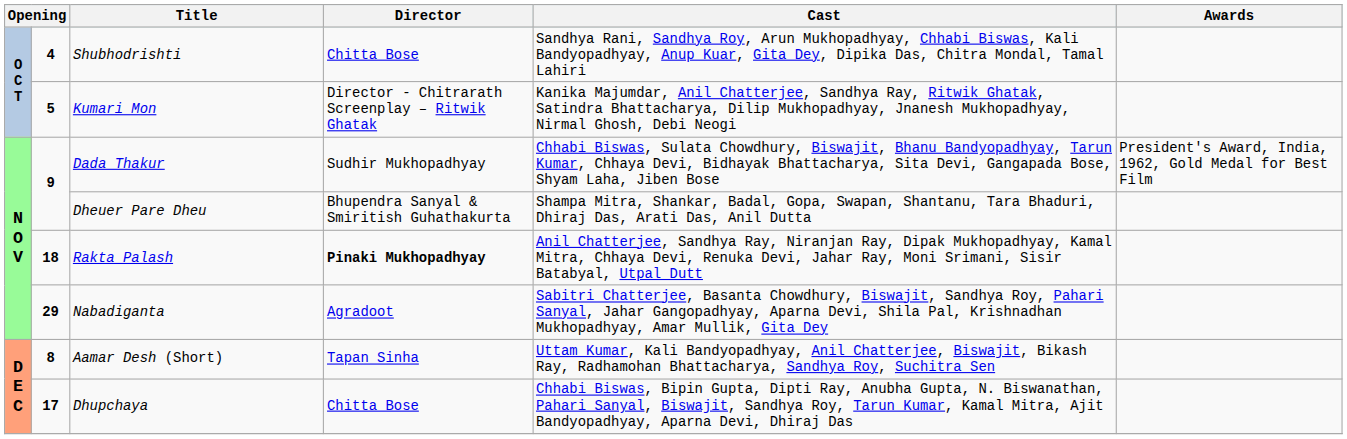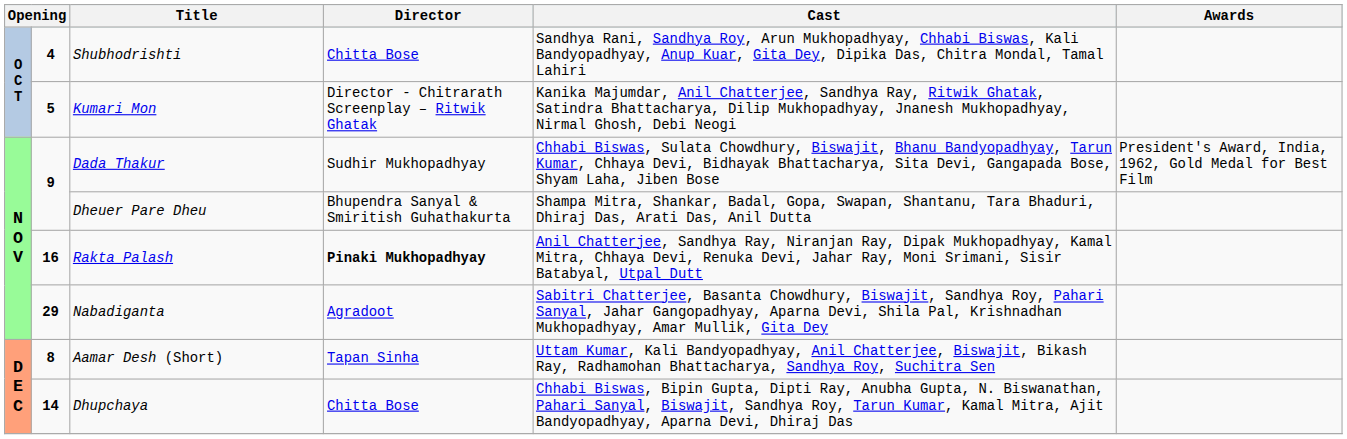(51, 258) 18 -> (51, 258) 16
(51, 406) 17 -> (51, 406) 14
